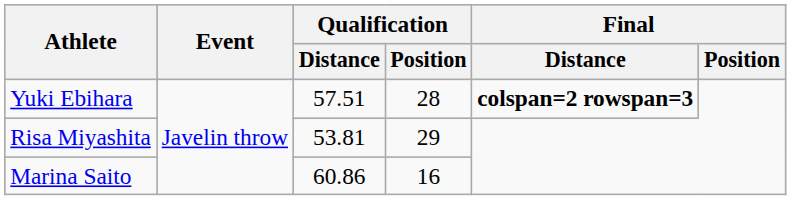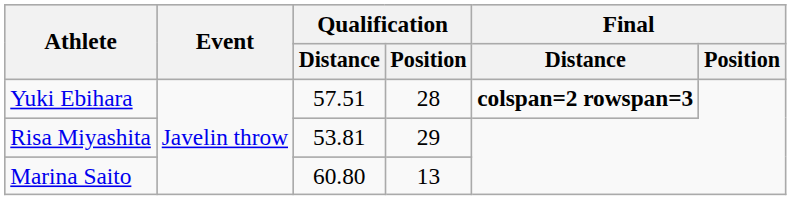(339, 175) 60.86 -> (339, 175) 60.80
(428, 175) 16 -> (428, 175) 13
